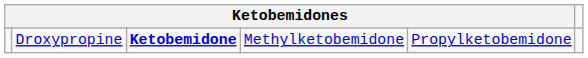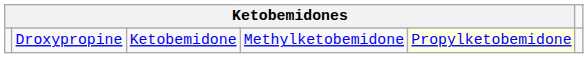(183, 40) bold -> (183, 40) normal
(491, 40) no background -> (491, 40) lightyellow background
